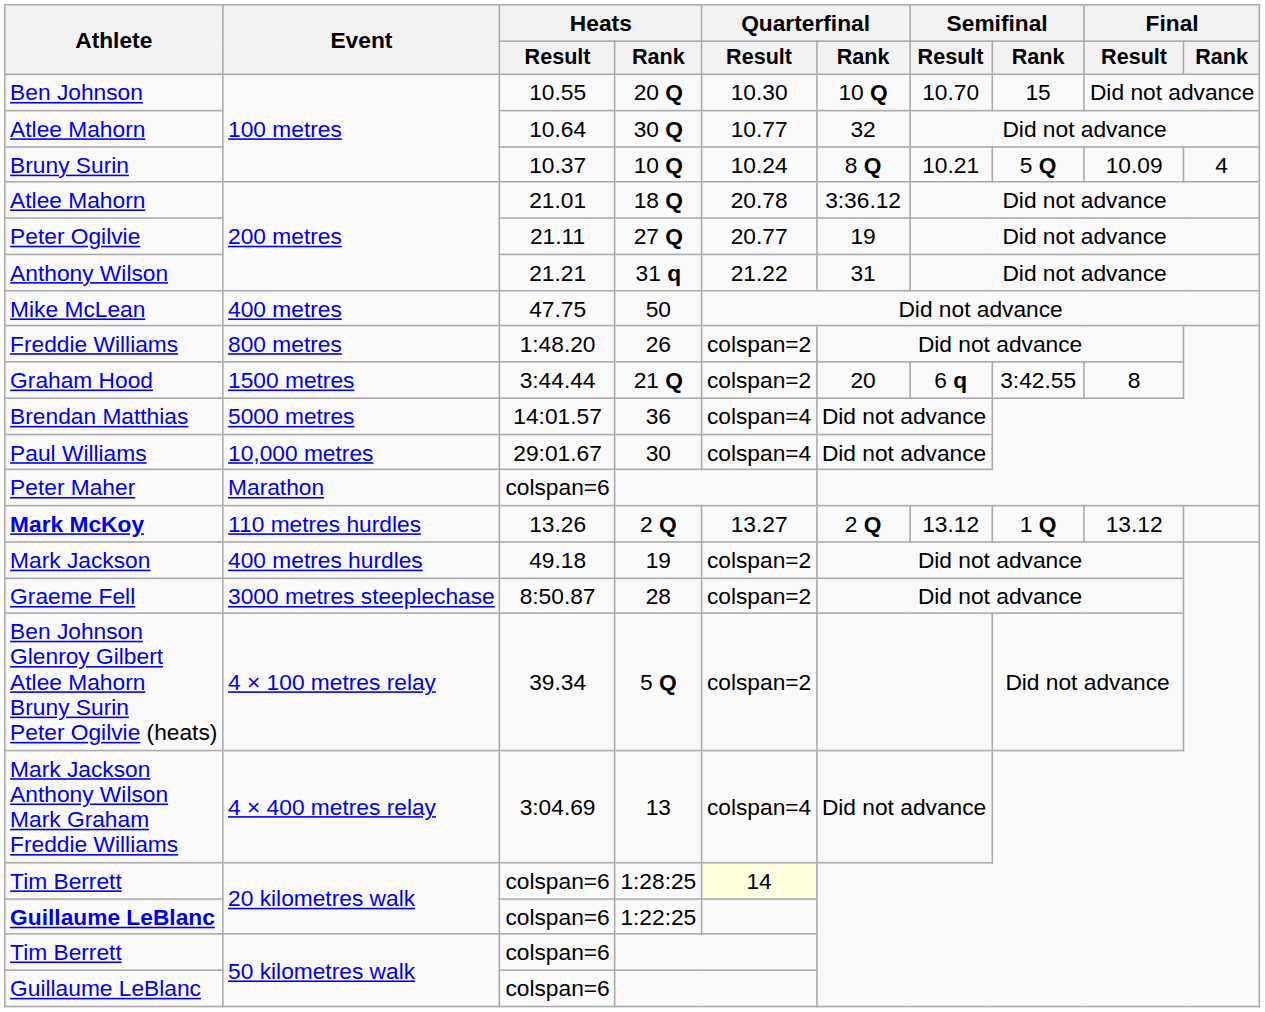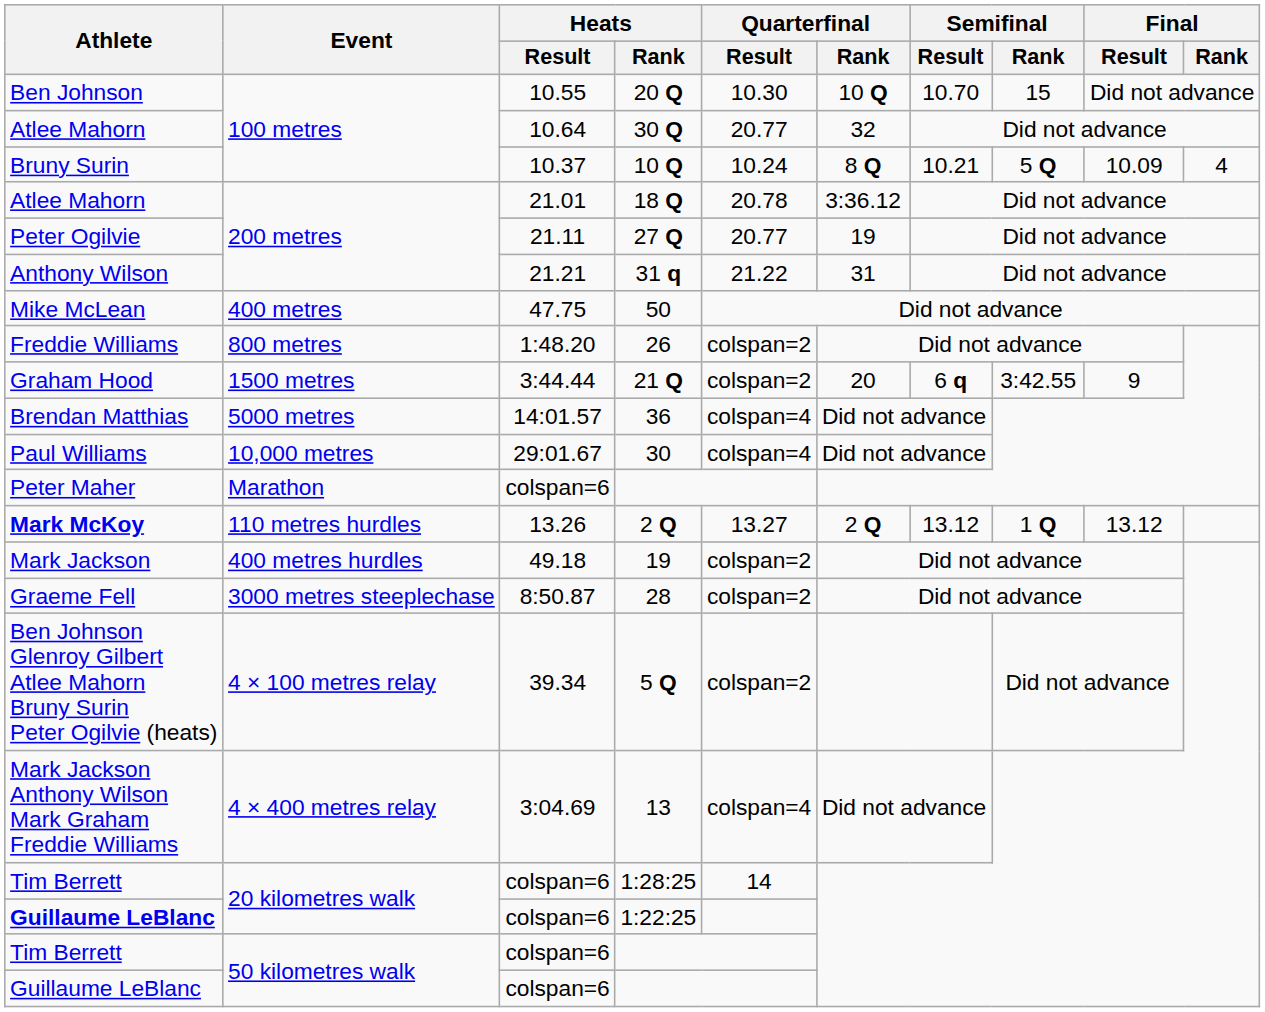(759, 129) 10.77 -> (759, 129) 20.77
(1134, 381) 8 -> (1134, 381) 9
(759, 881) lightyellow background -> (759, 881) no background
